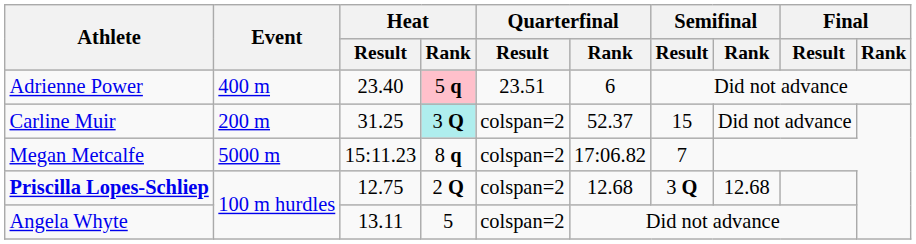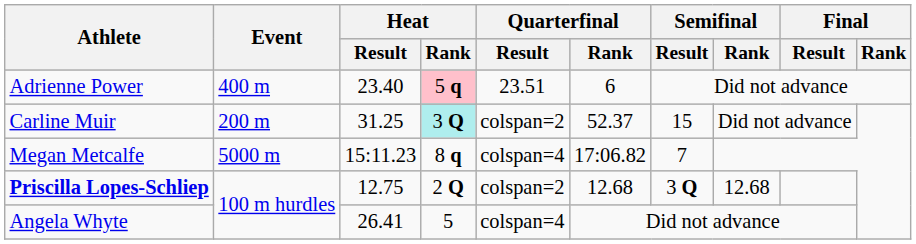(522, 154) colspan=2 -> (522, 154) colspan=4
(381, 222) 13.11 -> (381, 222) 26.41
(522, 222) colspan=2 -> (522, 222) colspan=4
